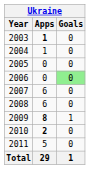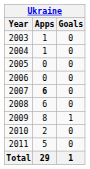(45, 38) bold -> (45, 38) normal
(71, 78) lightgreen background -> (71, 78) no background
(45, 91) normal -> (45, 91) bold
(45, 118) bold -> (45, 118) normal
(45, 131) bold -> (45, 131) normal
